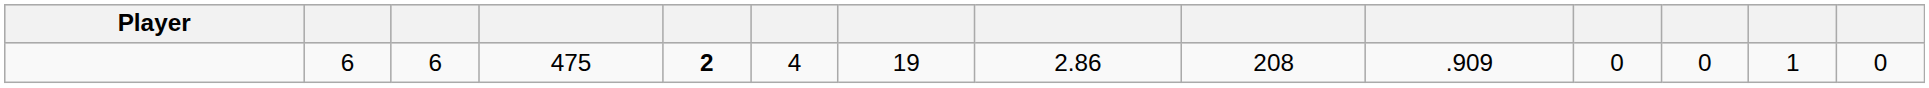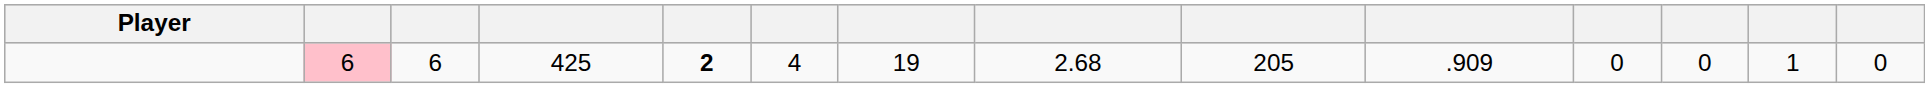(347, 62) no background -> (347, 62) pink background
(571, 62) 475 -> (571, 62) 425
(1078, 62) 2.86 -> (1078, 62) 2.68
(1274, 62) 208 -> (1274, 62) 205
